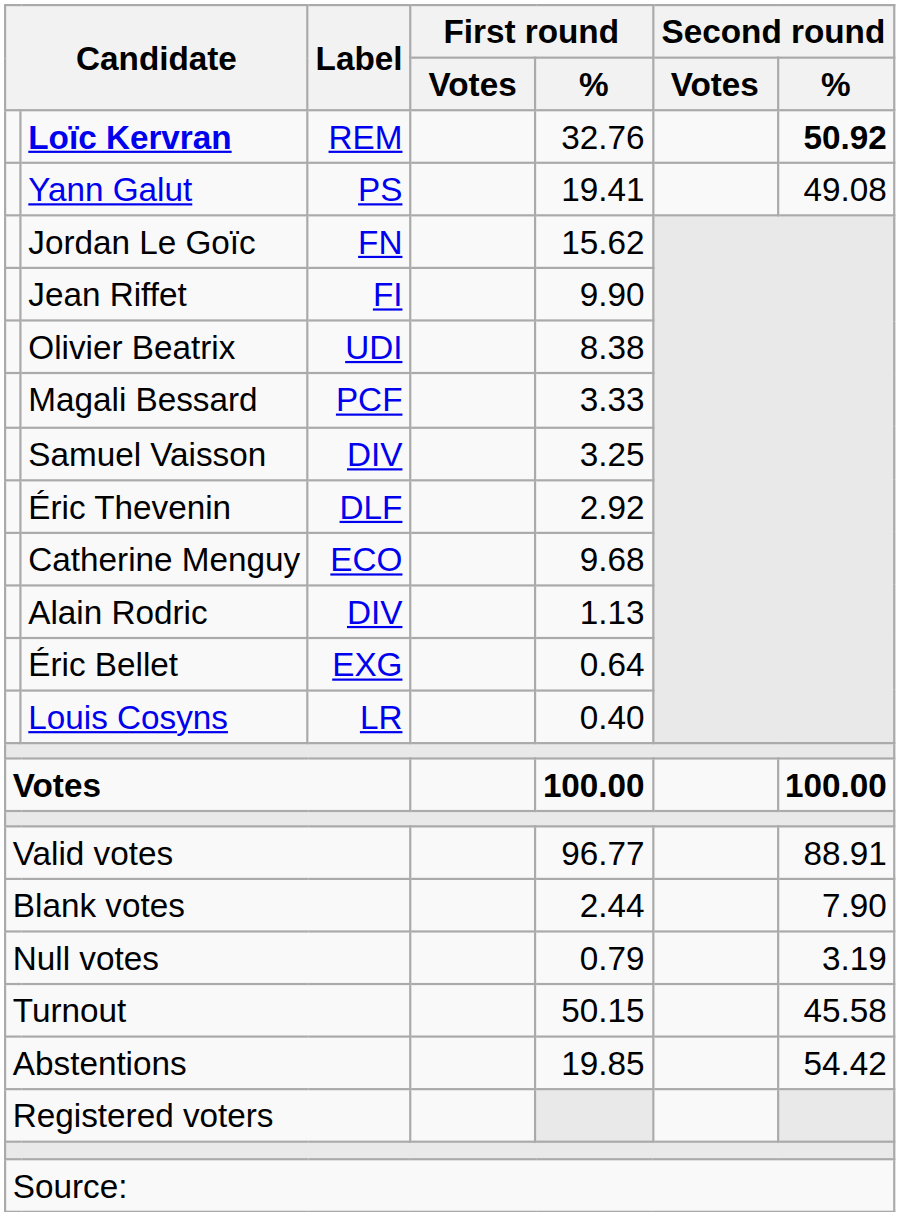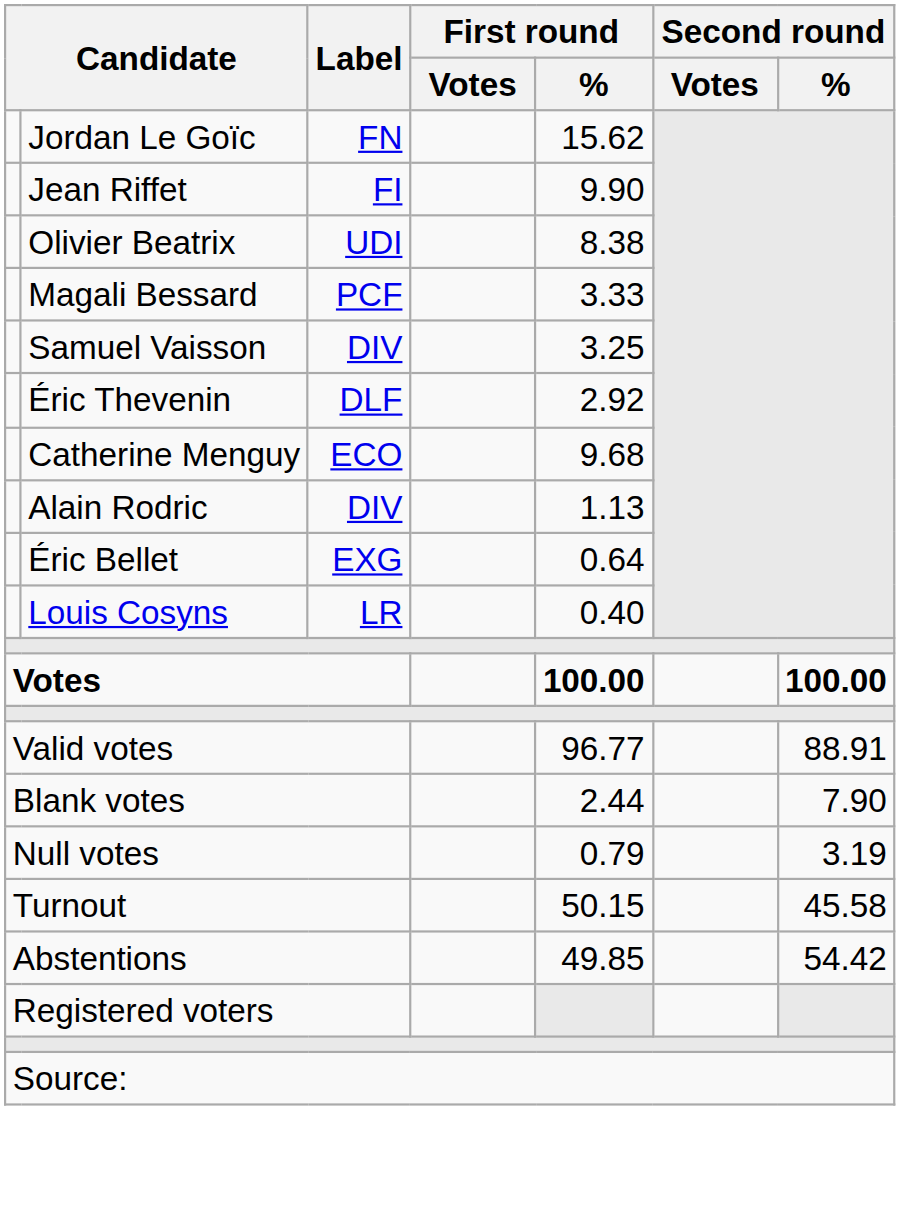- row: (130, 137)
- row: (110, 190)
(603, 1064) 19.85 -> (603, 958) 49.85
